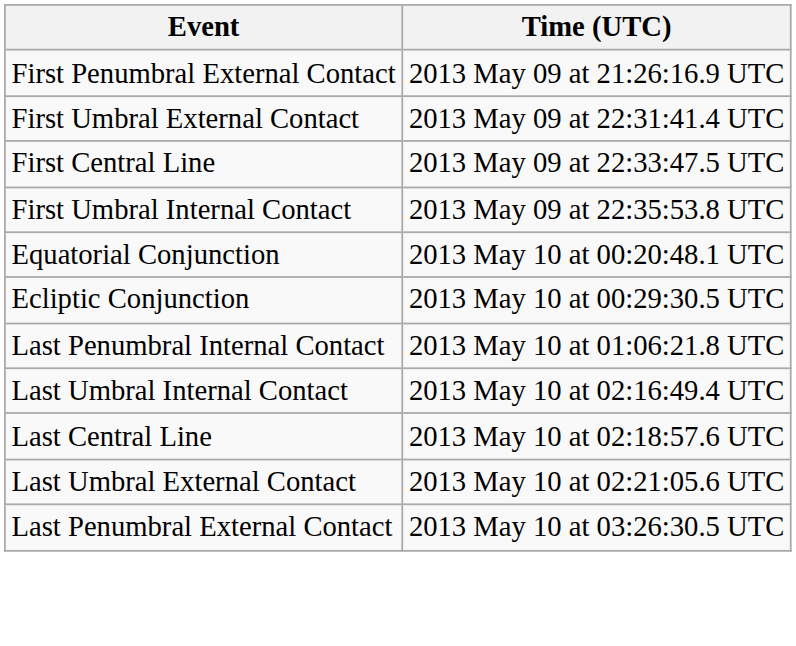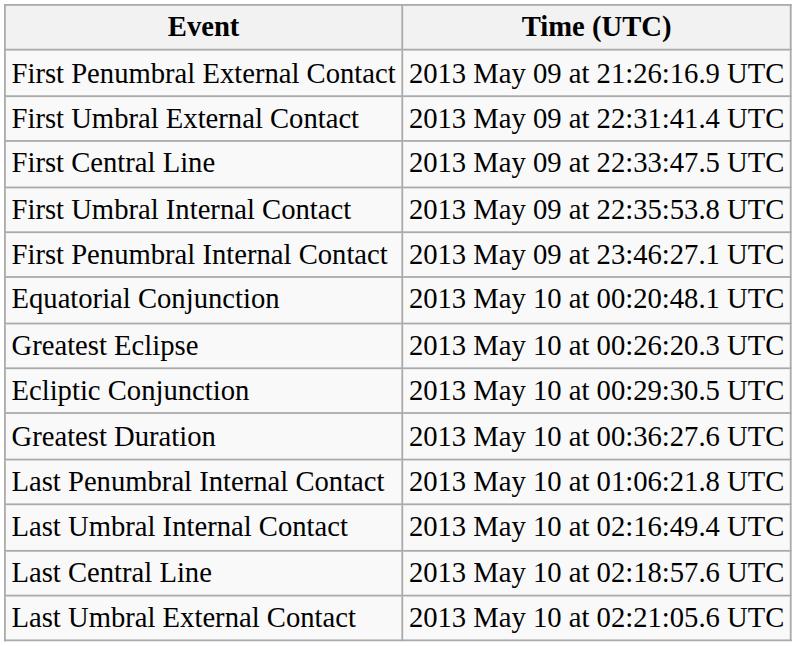+ row: (200, 254)
+ row: (105, 345)
+ row: (114, 436)
- row: (202, 526)
